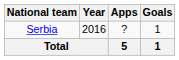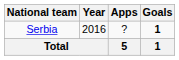(157, 30) normal -> (157, 30) bold
